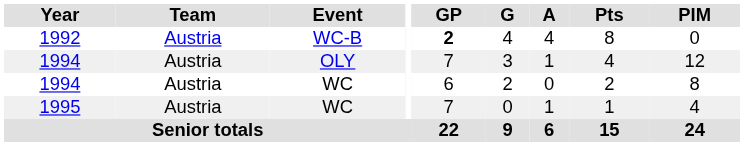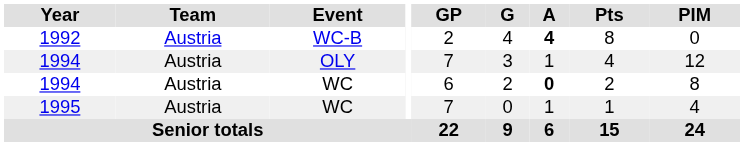(449, 38) bold -> (449, 38) normal
(549, 38) normal -> (549, 38) bold
(549, 84) normal -> (549, 84) bold
